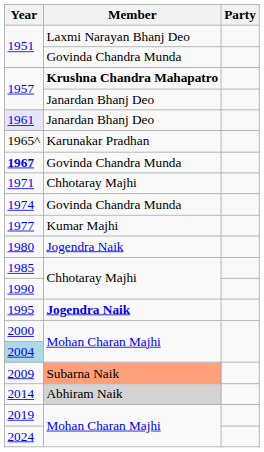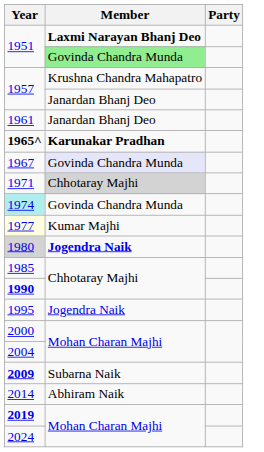(118, 36) normal -> (124, 36) bold
(114, 57) no background -> (115, 57) lightgreen background
(132, 78) bold -> (125, 78) normal
(21, 120) lavender background -> (21, 120) no background
(24, 141) normal -> (25, 141) bold
(98, 141) normal -> (106, 141) bold
(21, 162) bold -> (21, 162) normal
(114, 162) no background -> (115, 162) lavender background
(92, 183) no background -> (93, 183) lightgrey background
(21, 204) no background -> (21, 204) paleturquoise background
(21, 225) no background -> (21, 225) lightyellow background
(21, 246) no background -> (21, 246) lightgrey background
(85, 246) normal -> (90, 246) bold
(21, 288) normal -> (21, 288) bold
(88, 309) bold -> (86, 309) normal
(21, 352) lightblue background -> (21, 352) no background
(21, 373) normal -> (21, 373) bold
(83, 373) lightsalmon background -> (84, 373) no background
(85, 394) lightgrey background -> (86, 394) no background
(21, 415) normal -> (21, 415) bold
